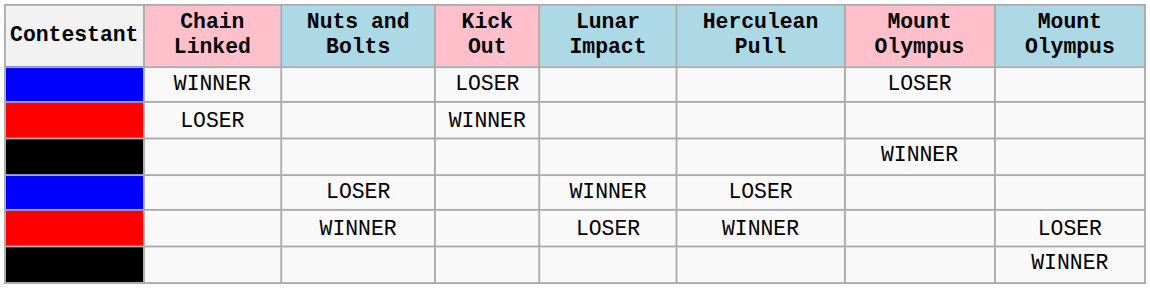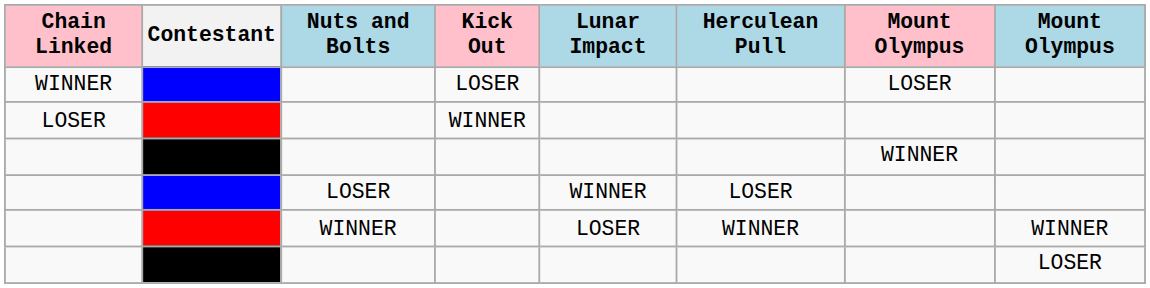columns swapped: (74, 35) <-> (212, 35)
(1070, 228) LOSER -> (1070, 228) WINNER
(1070, 264) WINNER -> (1070, 264) LOSER
